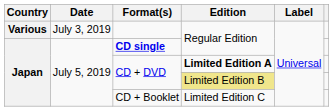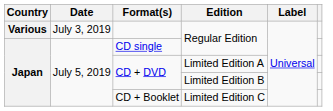(140, 47) bold -> (139, 47) normal
(228, 64) bold -> (224, 64) normal
(224, 81) khaki background -> (224, 81) no background
